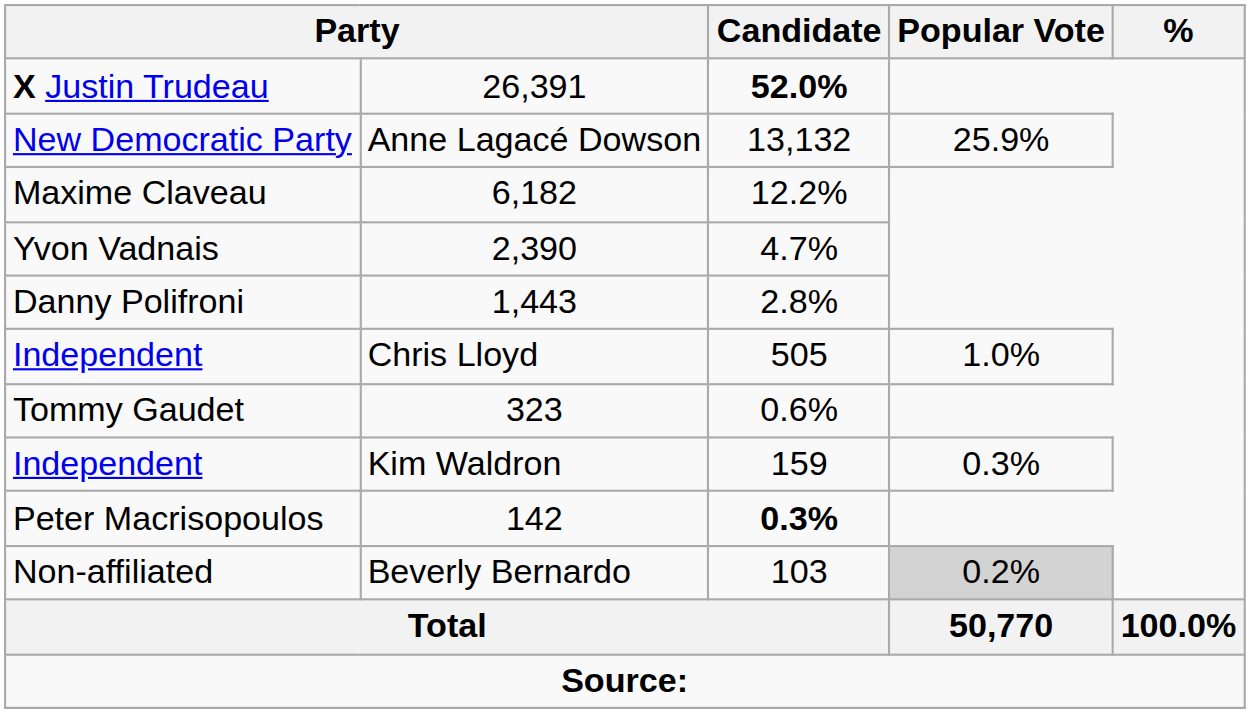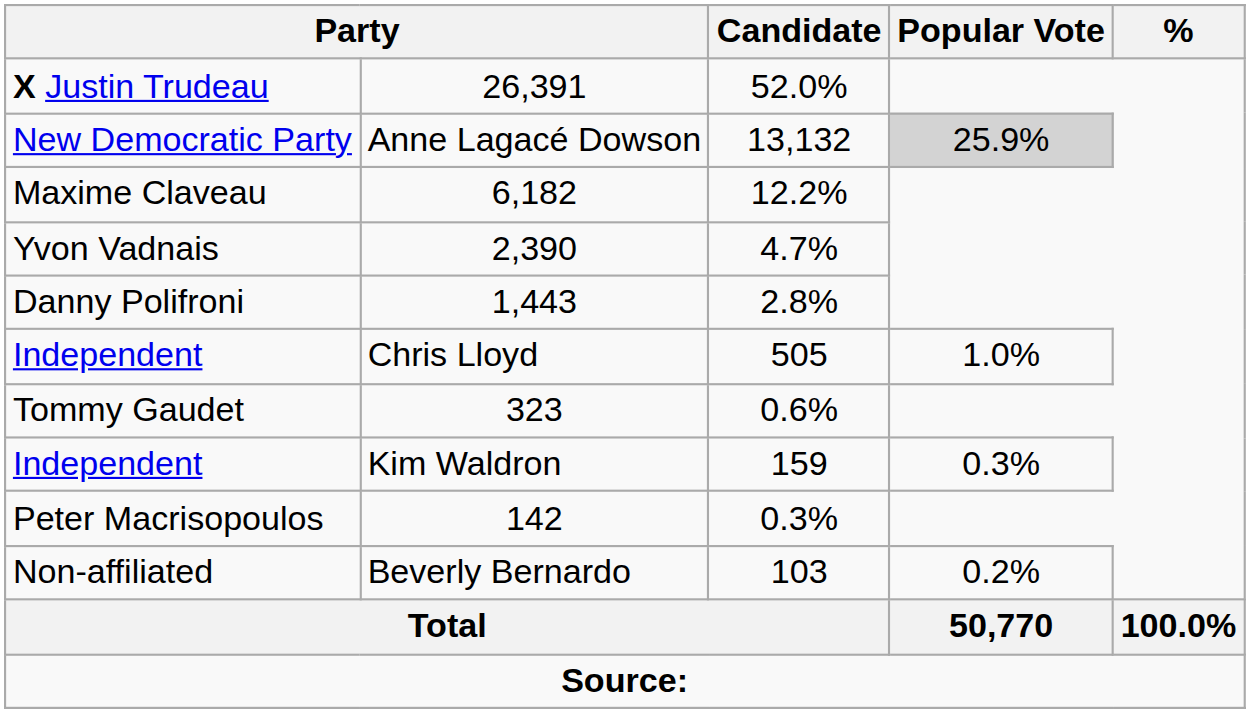(799, 85) bold -> (799, 85) normal
(1001, 139) no background -> (1001, 139) lightgrey background
(799, 517) bold -> (799, 517) normal
(1001, 572) lightgrey background -> (1001, 572) no background
